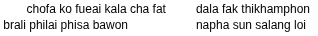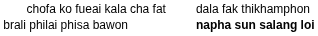(251, 25) normal -> (255, 25) bold
